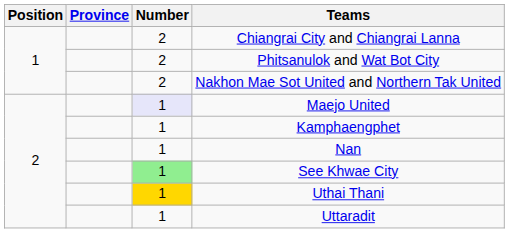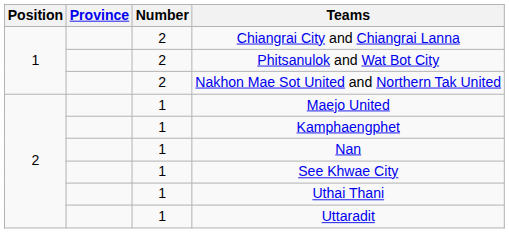(162, 104) lavender background -> (162, 104) no background
(162, 171) lightgreen background -> (162, 171) no background
(162, 194) gold background -> (162, 194) no background
